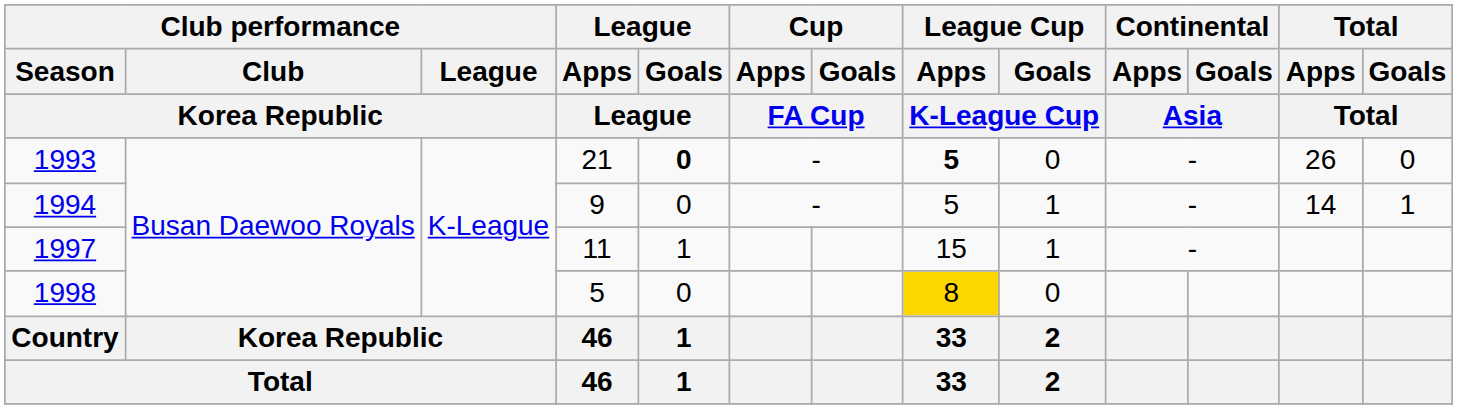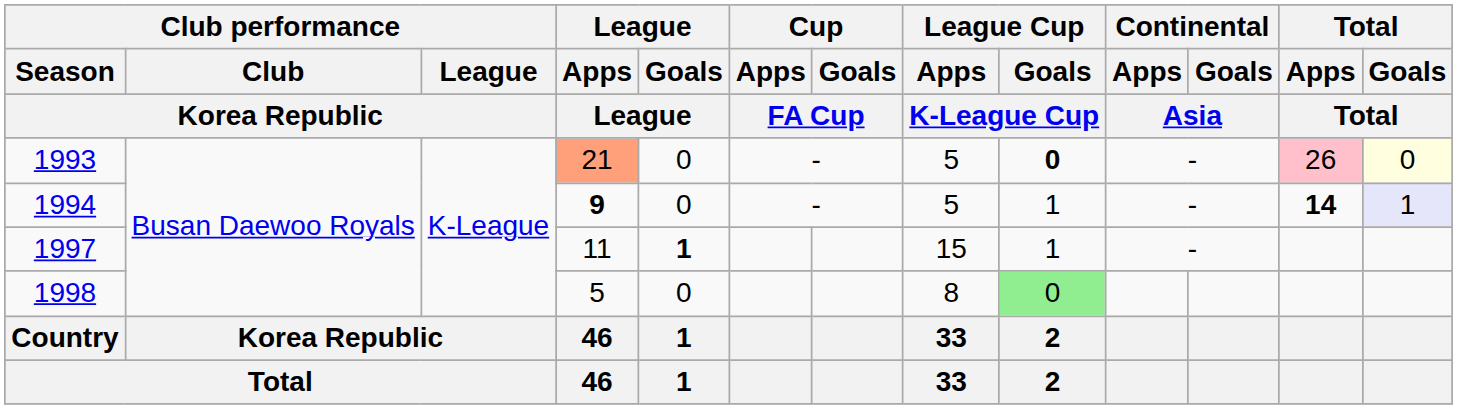(597, 159) no background -> (597, 159) lightsalmon background
(684, 159) bold -> (684, 159) normal
(951, 159) bold -> (951, 159) normal
(1053, 159) normal -> (1053, 159) bold
(1321, 159) no background -> (1321, 159) pink background
(1408, 159) no background -> (1408, 159) lightyellow background
(597, 204) normal -> (597, 204) bold
(1321, 204) normal -> (1321, 204) bold
(1408, 204) no background -> (1408, 204) lavender background
(684, 248) normal -> (684, 248) bold
(951, 293) gold background -> (951, 293) no background
(1053, 293) no background -> (1053, 293) lightgreen background
